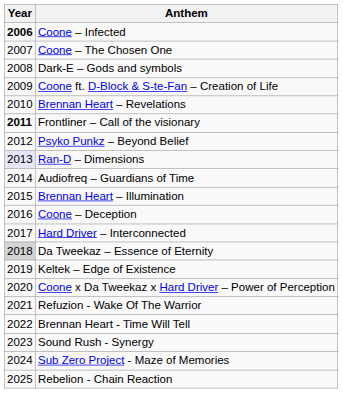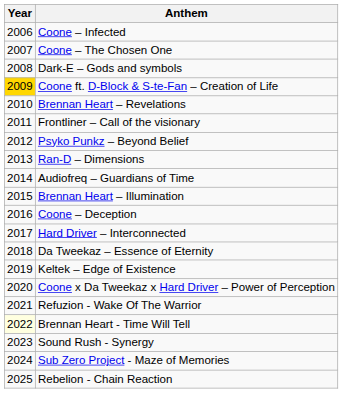(20, 31) bold -> (20, 31) normal
(20, 86) no background -> (20, 86) gold background
(20, 123) bold -> (19, 123) normal
(20, 159) lavender background -> (20, 159) no background
(20, 251) lightgrey background -> (20, 251) no background
(20, 324) no background -> (20, 324) lightyellow background
